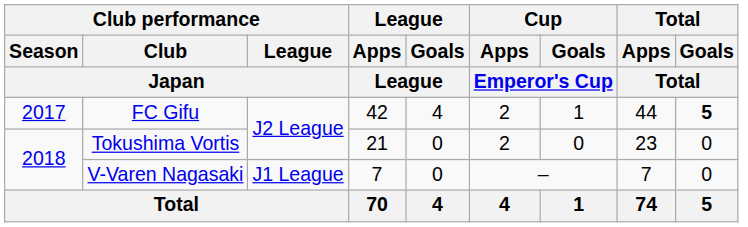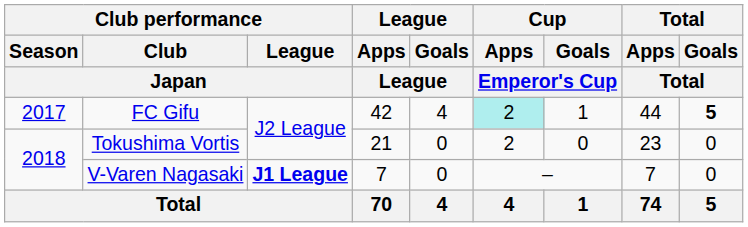(505, 112) no background -> (509, 112) paleturquoise background
(298, 174) normal -> (300, 174) bold
